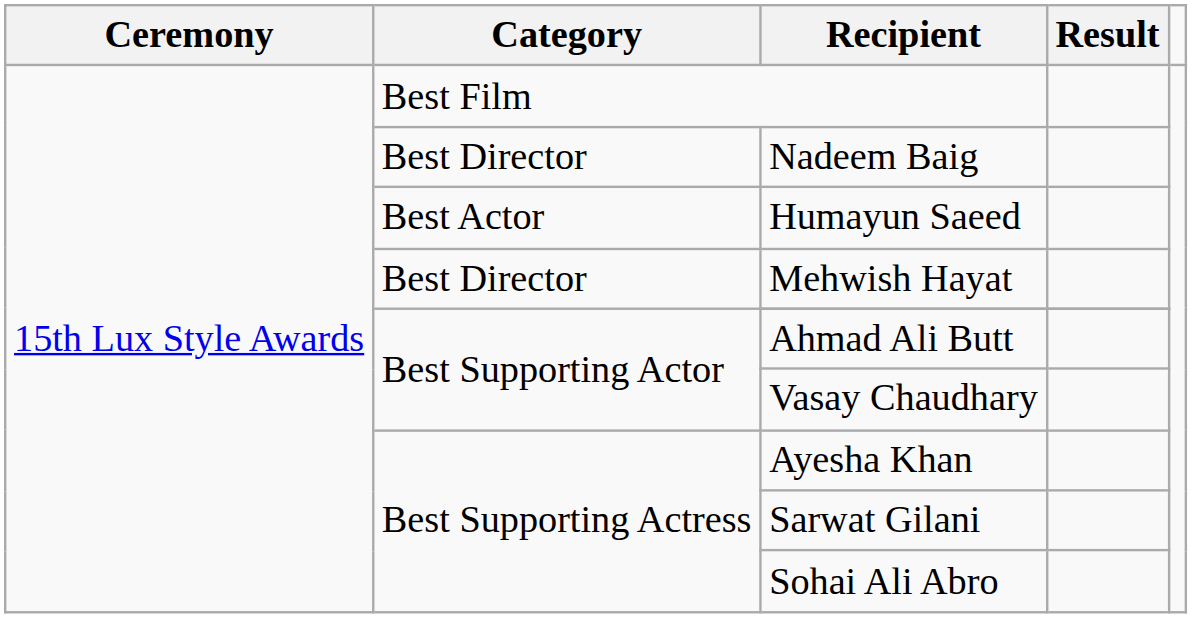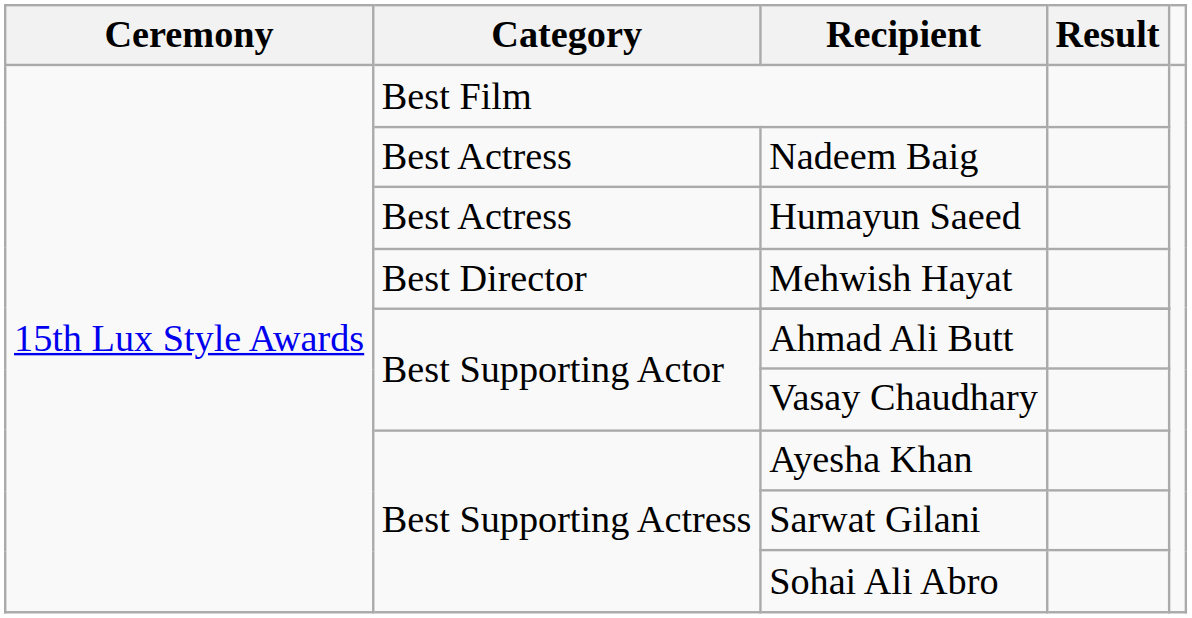(484, 156) Best Director -> (477, 156) Best Actress
(463, 216) Best Actor -> (477, 216) Best Actress
